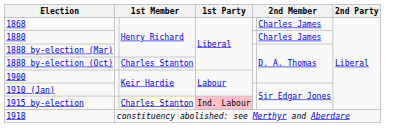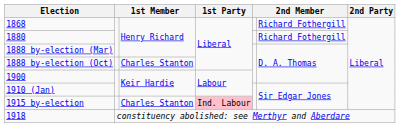(290, 24) Charles James -> (302, 24) Richard Fothergill
(290, 37) Charles James -> (302, 37) Richard Fothergill
(157, 103) lightyellow background -> (157, 103) no background
